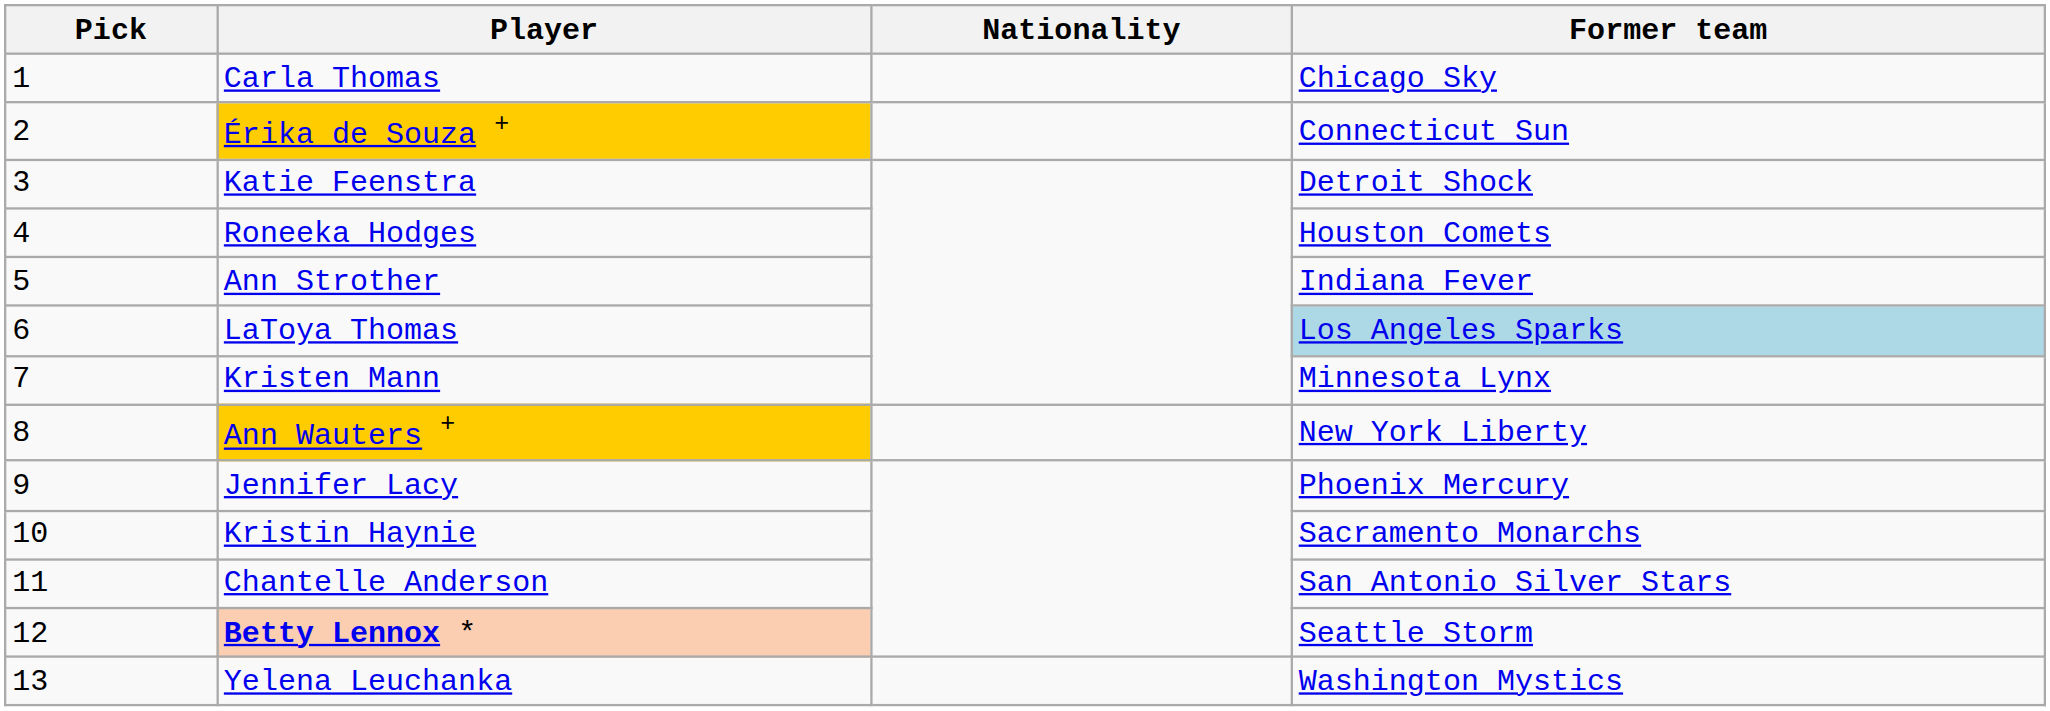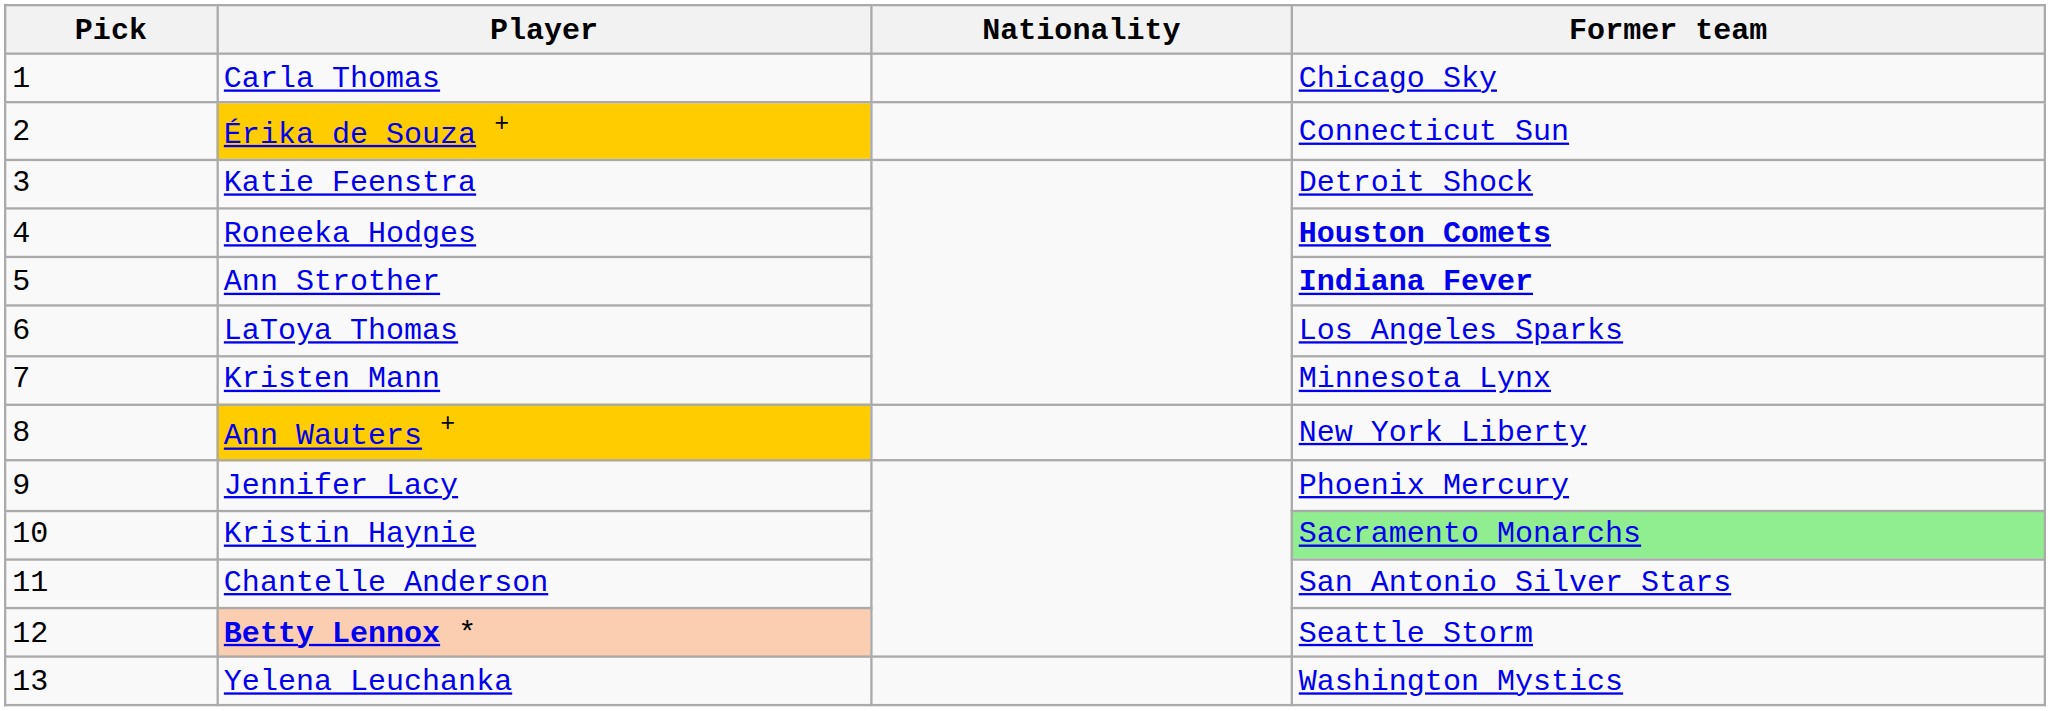(1425, 233) normal -> (1425, 233) bold
(1416, 282) normal -> (1416, 282) bold
(1461, 331) lightblue background -> (1461, 331) no background
(1470, 534) no background -> (1470, 534) lightgreen background
